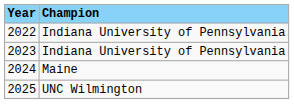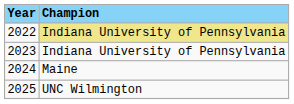(164, 33) no background -> (164, 33) khaki background
